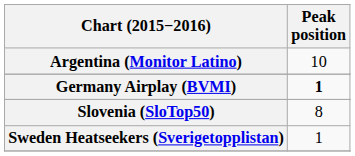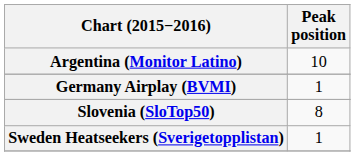(319, 86) bold -> (319, 86) normal
